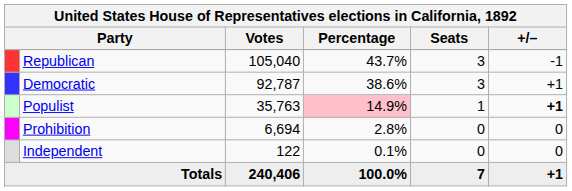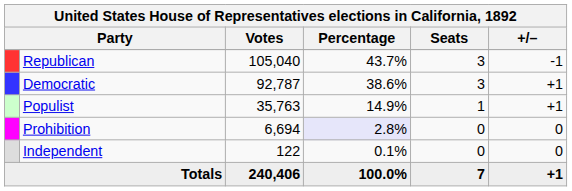(387, 106) pink background -> (387, 106) no background
(555, 106) bold -> (555, 106) normal
(391, 129) no background -> (391, 129) lavender background
